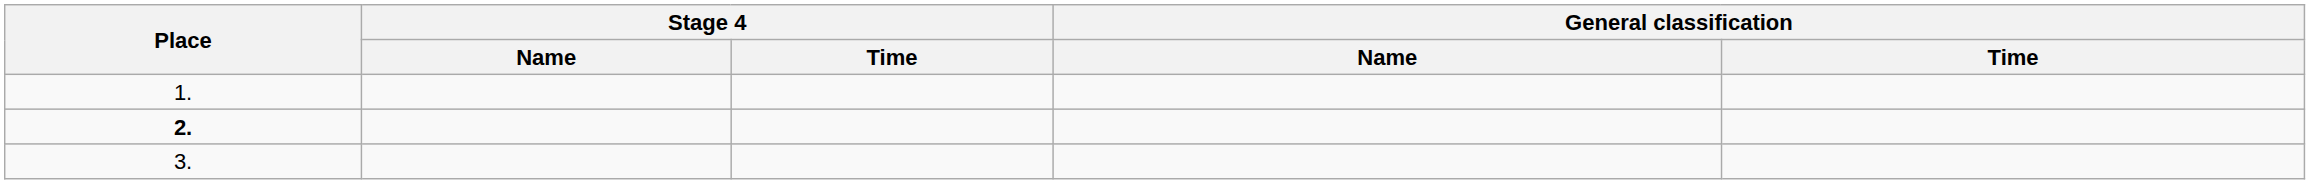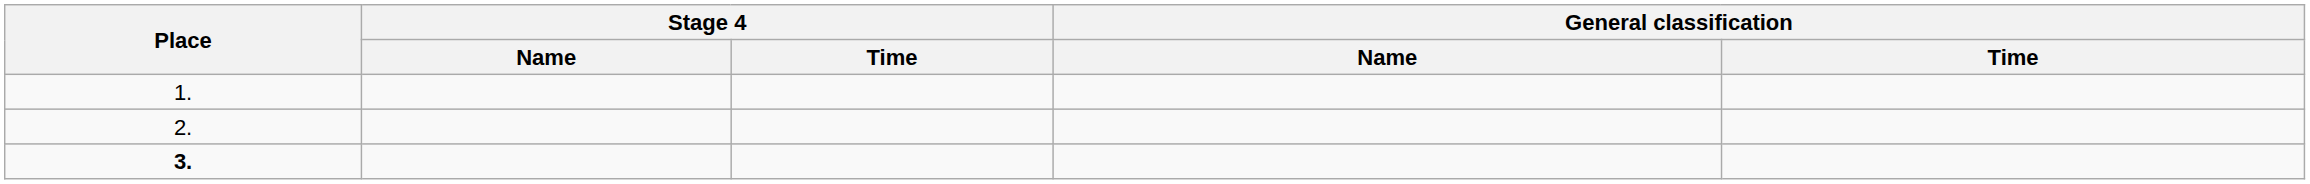(183, 127) bold -> (183, 127) normal
(183, 162) normal -> (183, 162) bold
